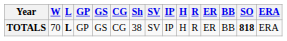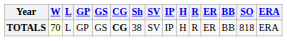(55, 28) no background -> (55, 28) lightyellow background
(68, 28) bold -> (68, 28) normal
(119, 28) normal -> (120, 28) bold
(247, 28) bold -> (247, 28) normal
